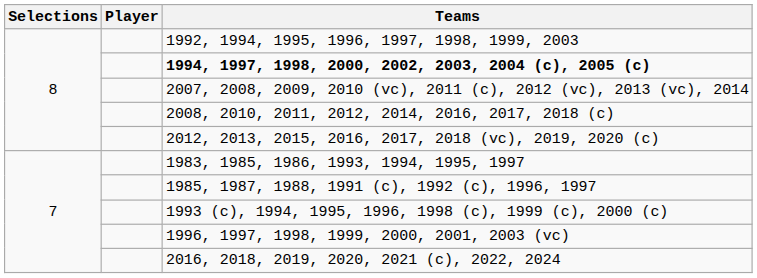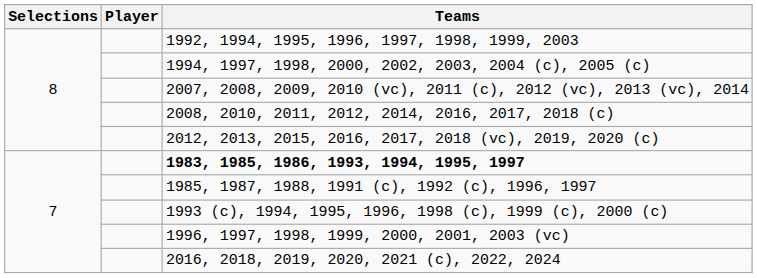(408, 65) bold -> (408, 65) normal
(345, 163) normal -> (345, 163) bold
